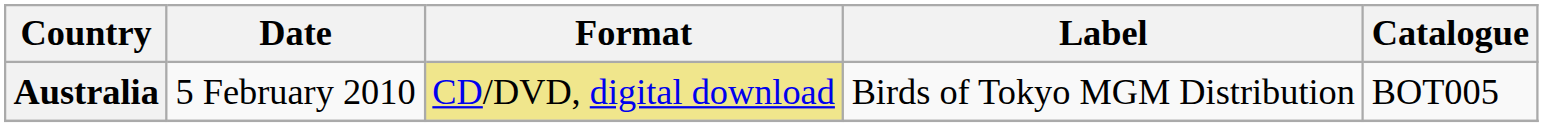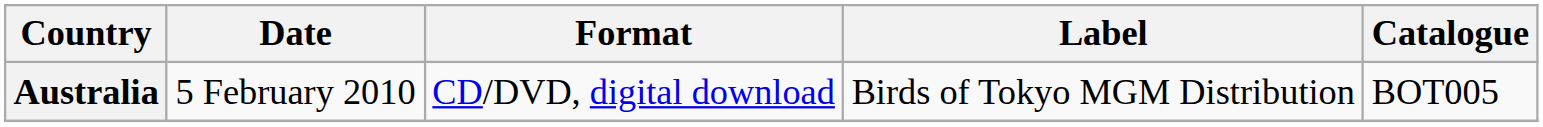(634, 90) khaki background -> (634, 90) no background
